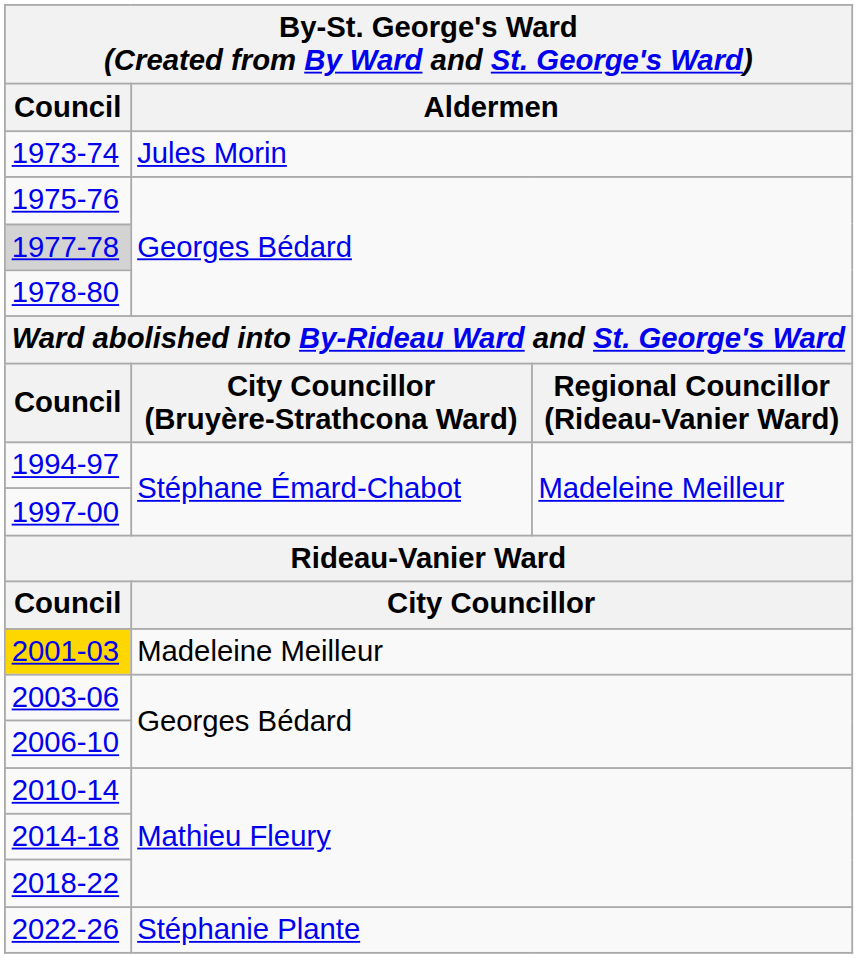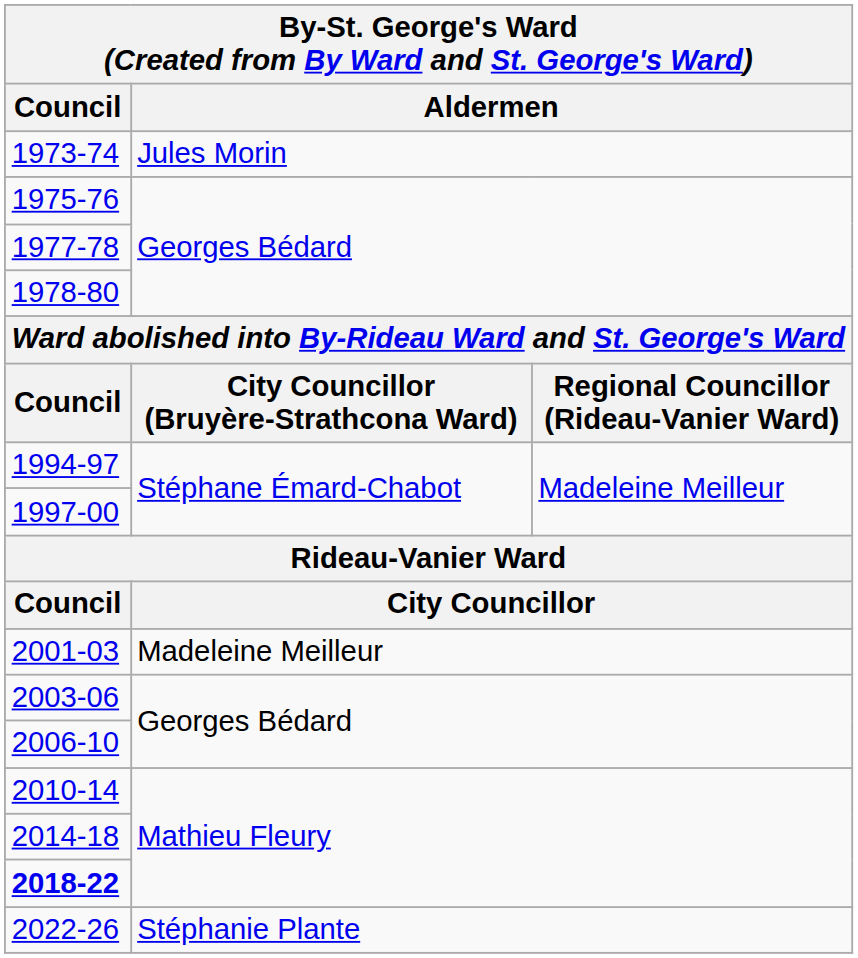(65, 246) lightgrey background -> (65, 246) no background
(65, 650) gold background -> (65, 650) no background
(65, 883) normal -> (65, 883) bold
